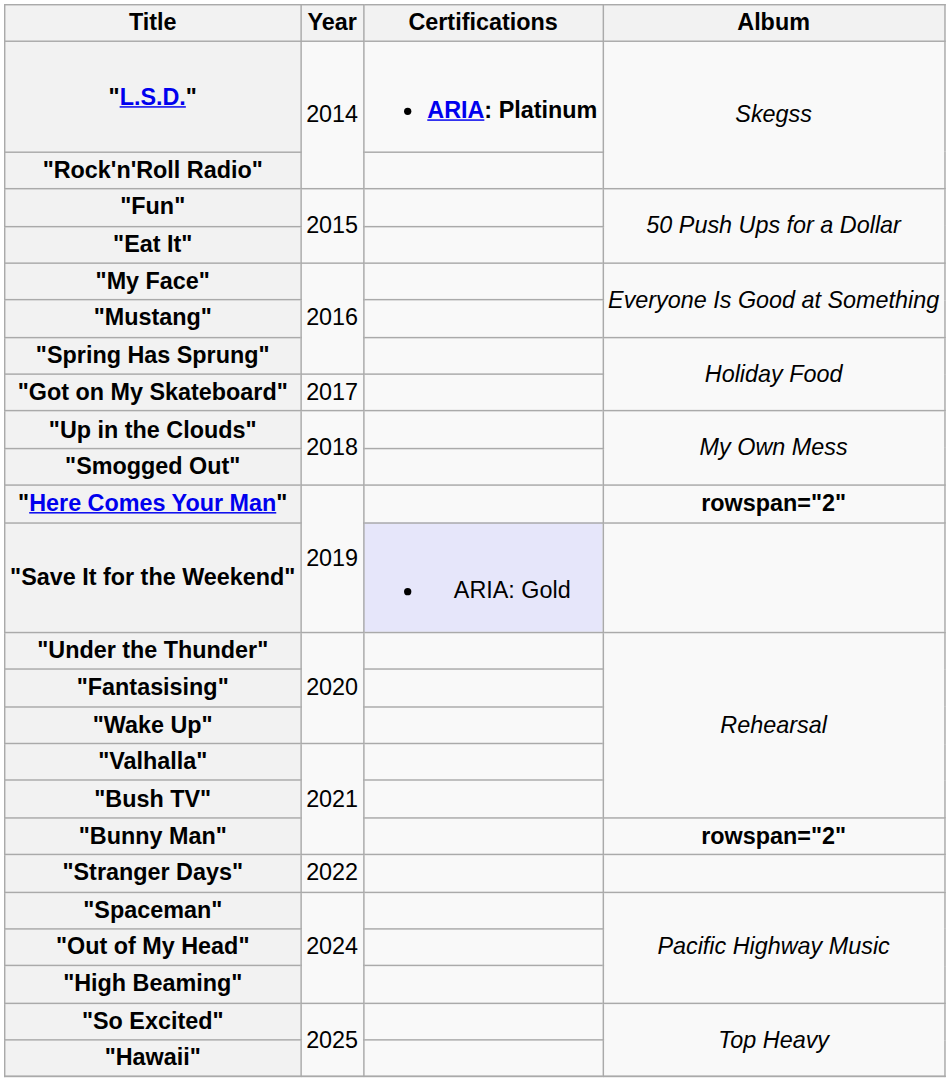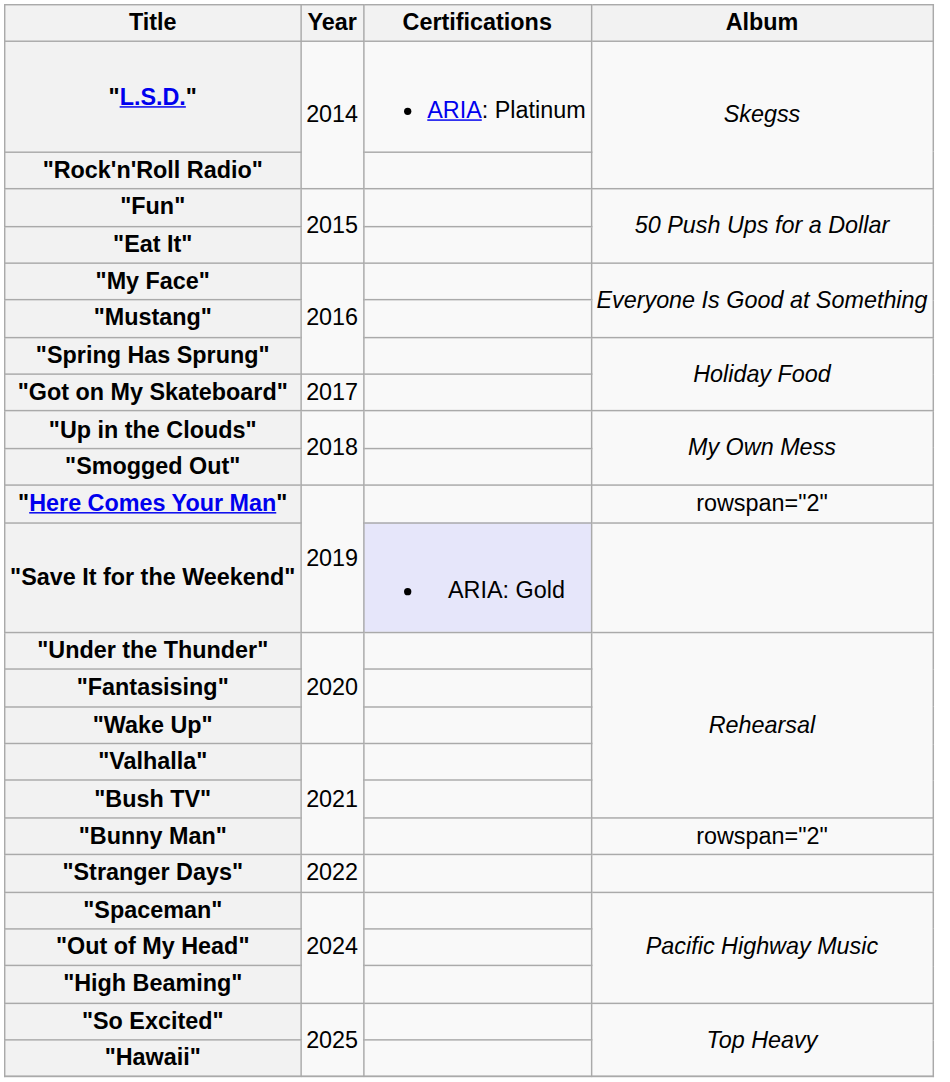(483, 110) bold -> (477, 110) normal
(774, 503) bold -> (762, 503) normal
(774, 835) bold -> (762, 835) normal
